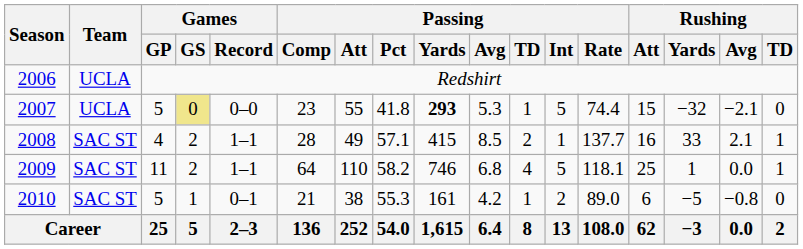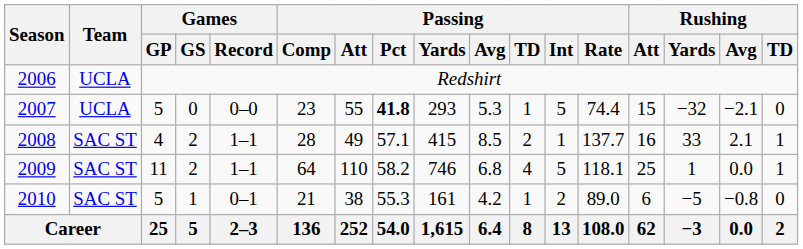(193, 109) khaki background -> (193, 109) no background
(393, 109) normal -> (393, 109) bold
(442, 109) bold -> (442, 109) normal
